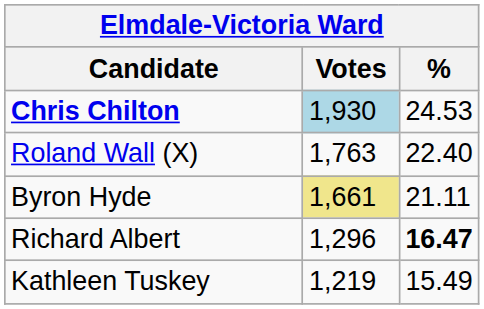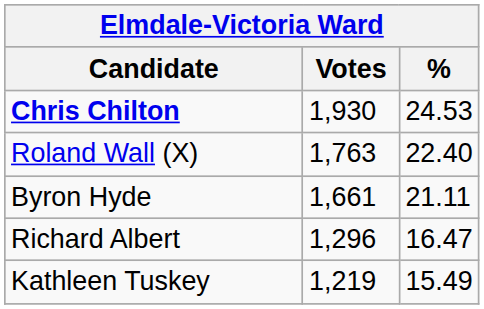(343, 111) lightblue background -> (343, 111) no background
(343, 196) khaki background -> (343, 196) no background
(439, 238) bold -> (439, 238) normal
